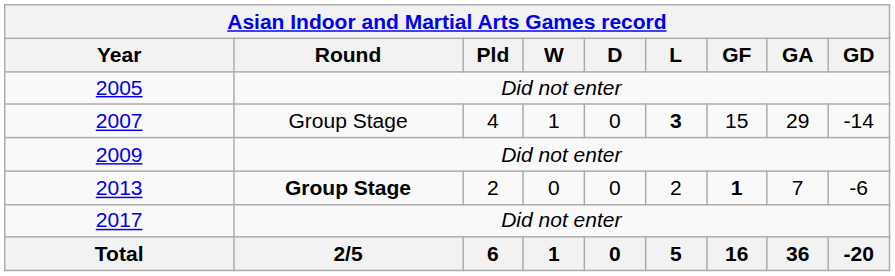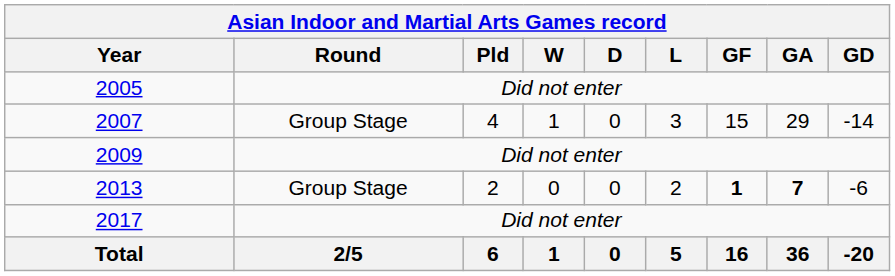(676, 121) bold -> (676, 121) normal
(348, 188) bold -> (348, 188) normal
(798, 188) normal -> (798, 188) bold
